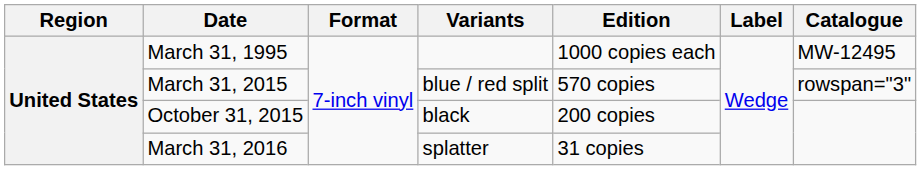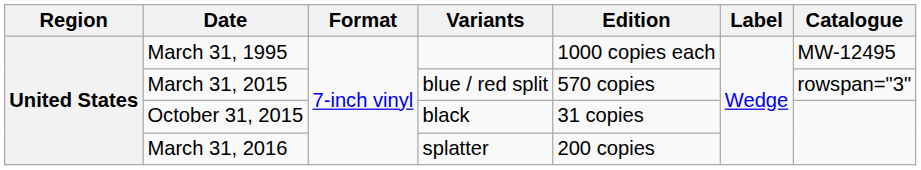(606, 116) 200 copies -> (601, 116) 31 copies
(601, 148) 31 copies -> (606, 148) 200 copies
